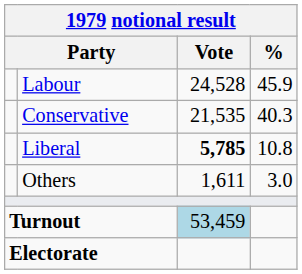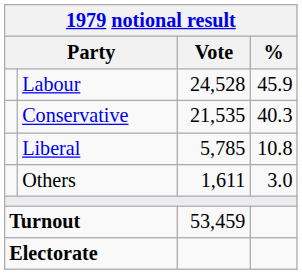(223, 148) bold -> (223, 148) normal
(218, 221) lightblue background -> (218, 221) no background
